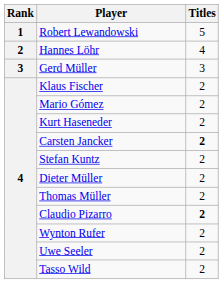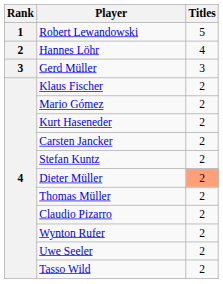(202, 141) bold -> (202, 141) normal
(202, 178) no background -> (202, 178) lightsalmon background
(202, 214) bold -> (202, 214) normal
